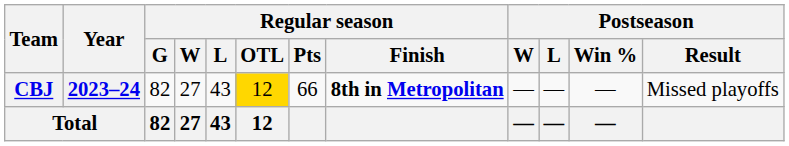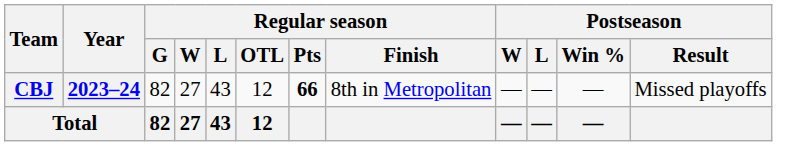(262, 89) gold background -> (262, 89) no background
(307, 89) normal -> (307, 89) bold
(417, 89) bold -> (411, 89) normal
